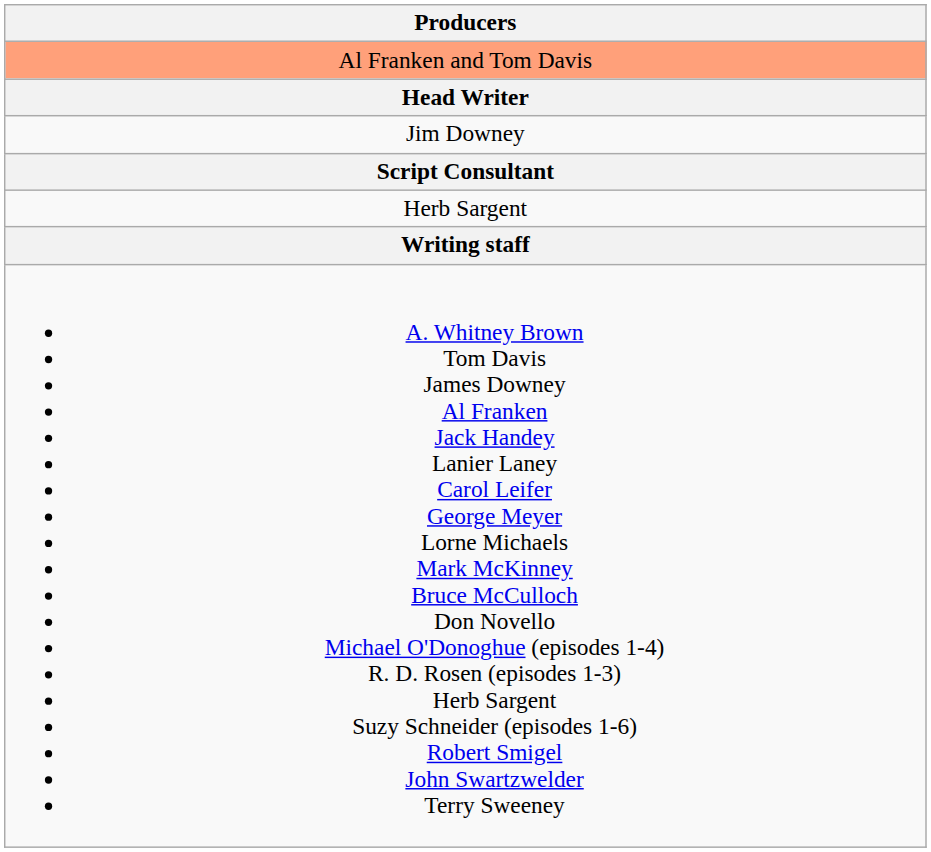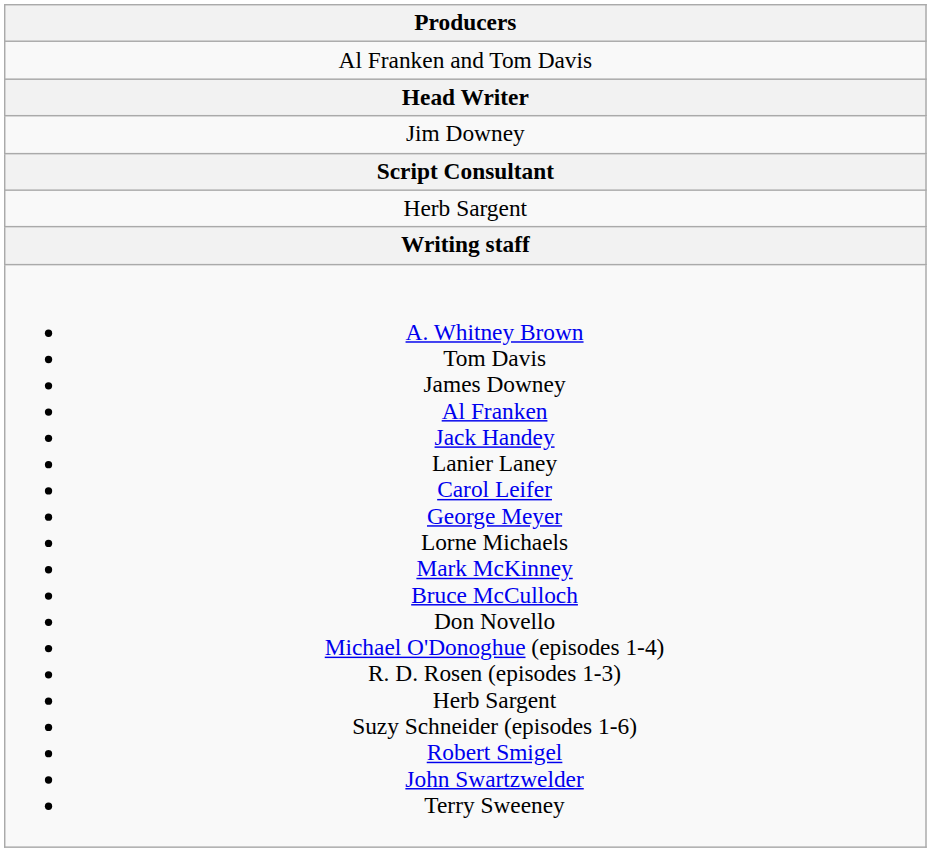(465, 60) lightsalmon background -> (465, 60) no background
